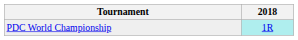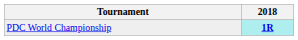(267, 27) normal -> (267, 27) bold
